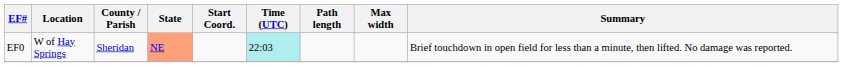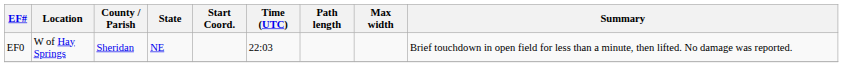(157, 47) lightsalmon background -> (157, 47) no background
(261, 47) paleturquoise background -> (261, 47) no background
